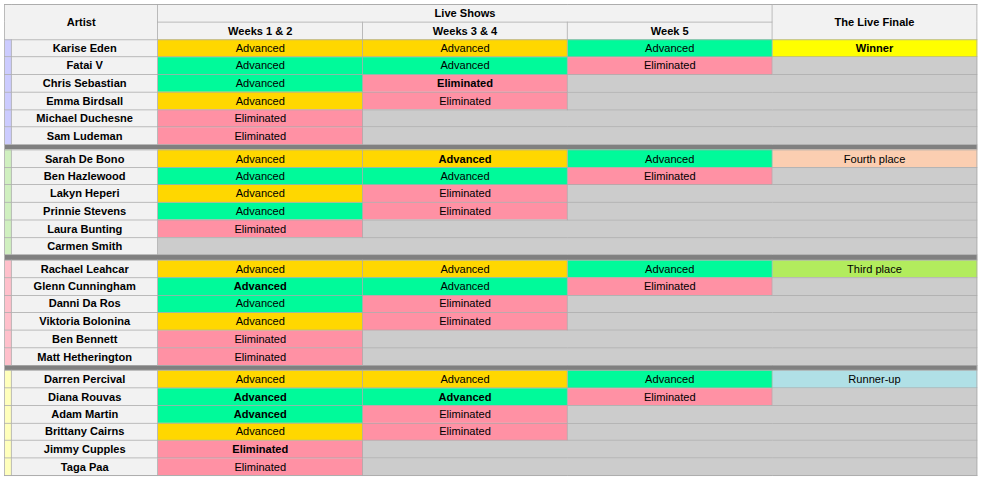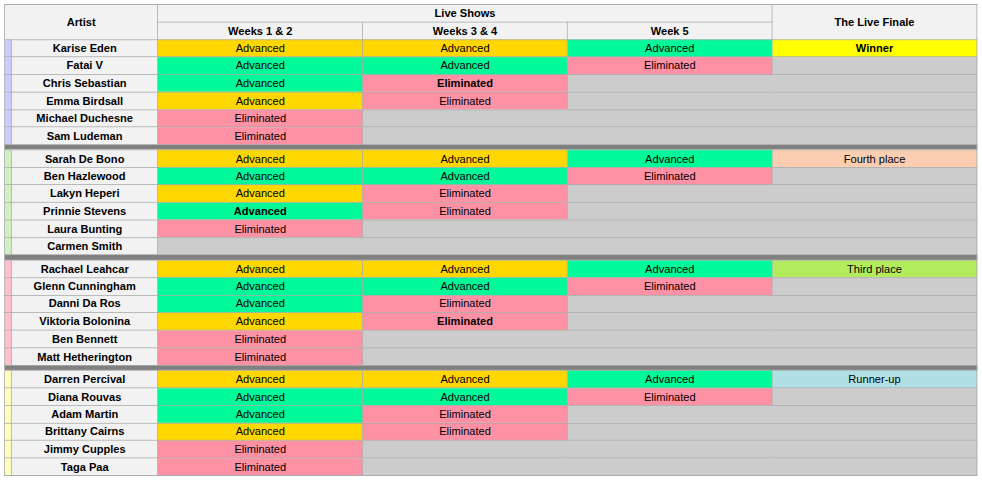(465, 159) bold -> (465, 159) normal
(260, 211) normal -> (260, 211) bold
(260, 287) bold -> (260, 287) normal
(465, 322) normal -> (465, 322) bold
(260, 397) bold -> (260, 397) normal
(465, 397) bold -> (465, 397) normal
(260, 415) bold -> (260, 415) normal
(260, 450) bold -> (260, 450) normal
